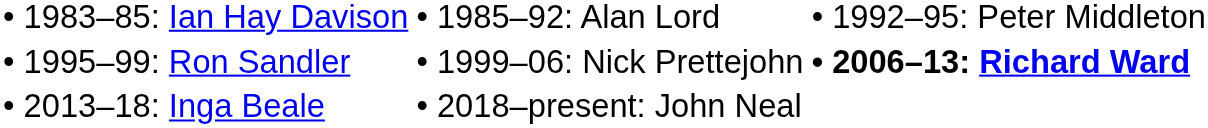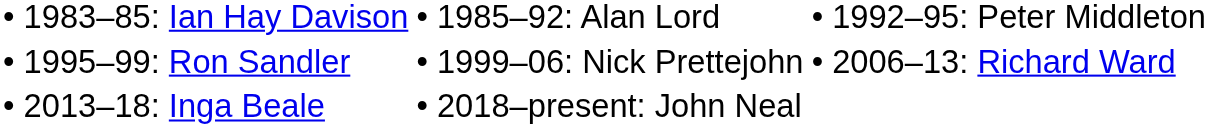(1001, 61) bold -> (994, 61) normal
